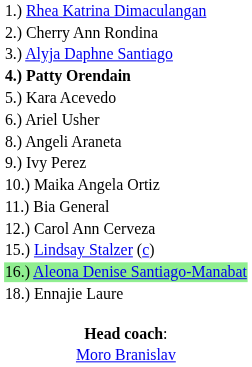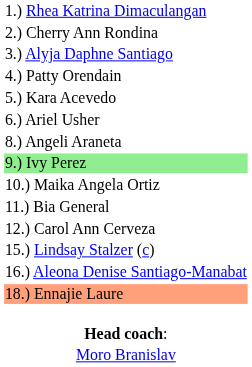(68, 76) bold -> (63, 76) normal
(46, 163) no background -> (46, 163) lightgreen background
(126, 272) lightgreen background -> (126, 272) no background
(64, 294) no background -> (64, 294) lightsalmon background
